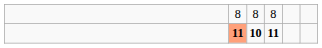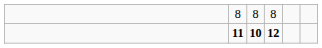(238, 33) lightsalmon background -> (238, 33) no background
(273, 33) 11 -> (273, 33) 12
